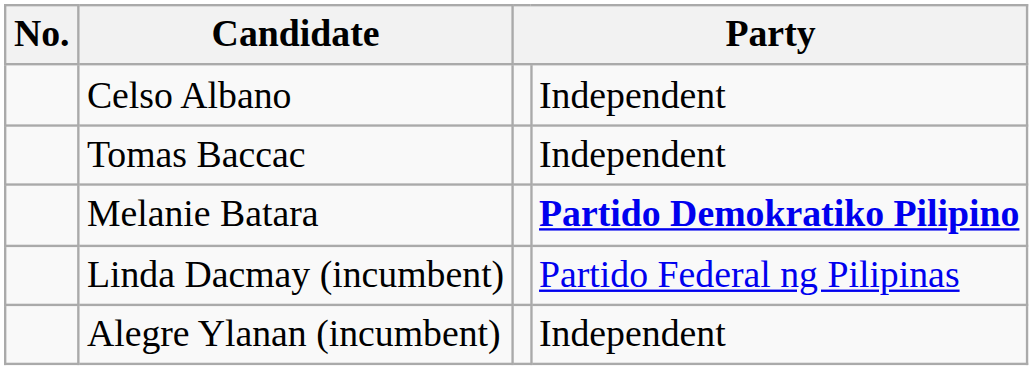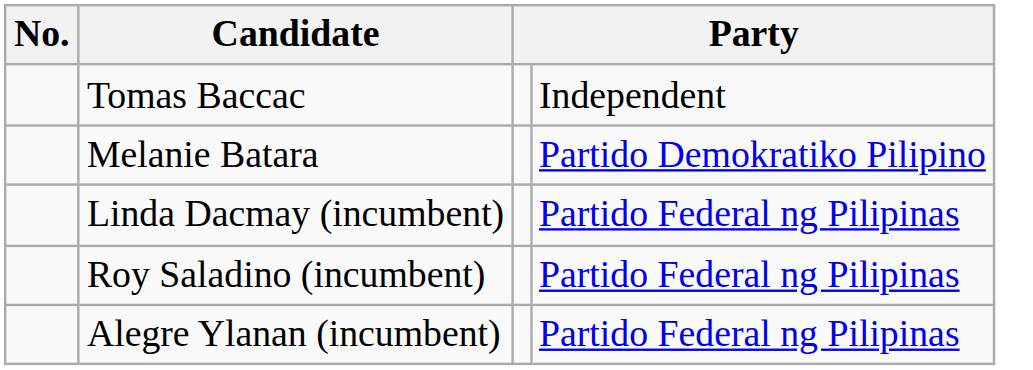- row: (189, 94)
(779, 214) bold -> (762, 154) normal
+ row: (286, 273)
(632, 333) Independent -> (749, 333) Partido Federal ng Pilipinas
